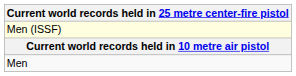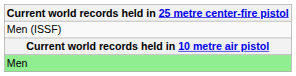(34, 30) lightyellow background -> (34, 30) no background
(17, 63) no background -> (17, 63) lightgreen background
